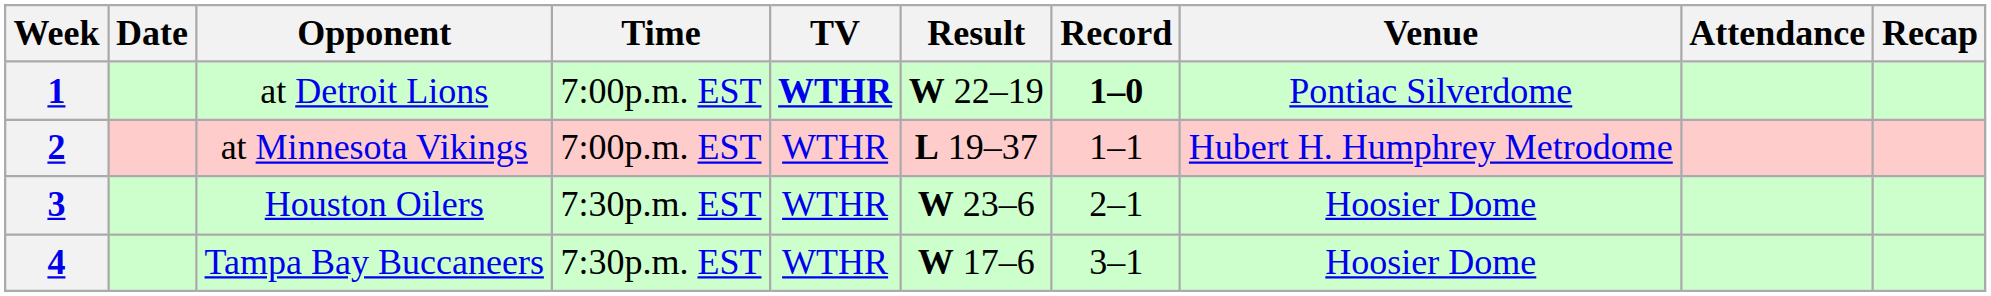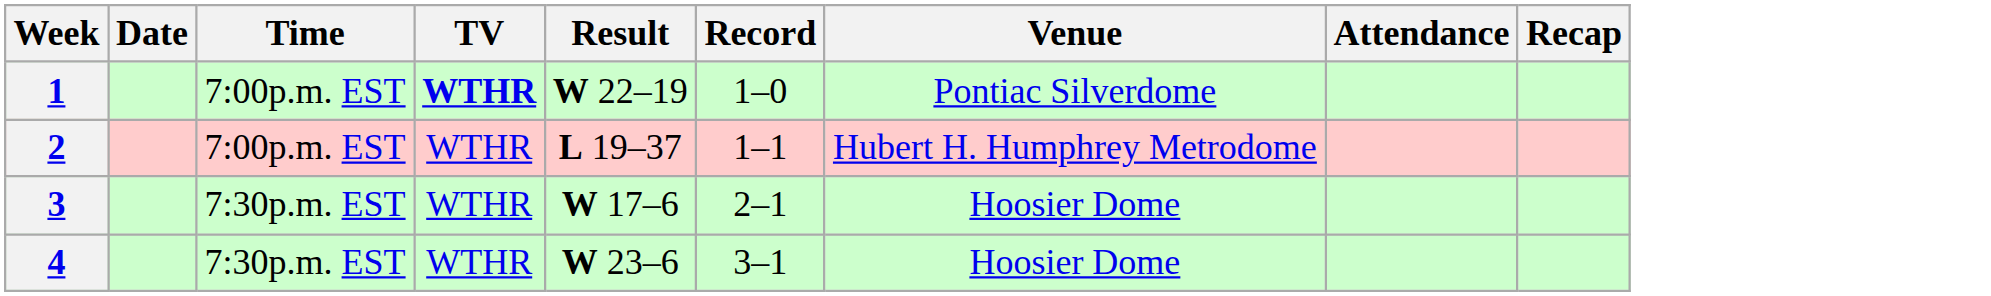- column: (374, 33)
(1116, 90) bold -> (760, 90) normal
(976, 204) W 23–6 -> (620, 204) W 17–6
(976, 261) W 17–6 -> (620, 261) W 23–6
